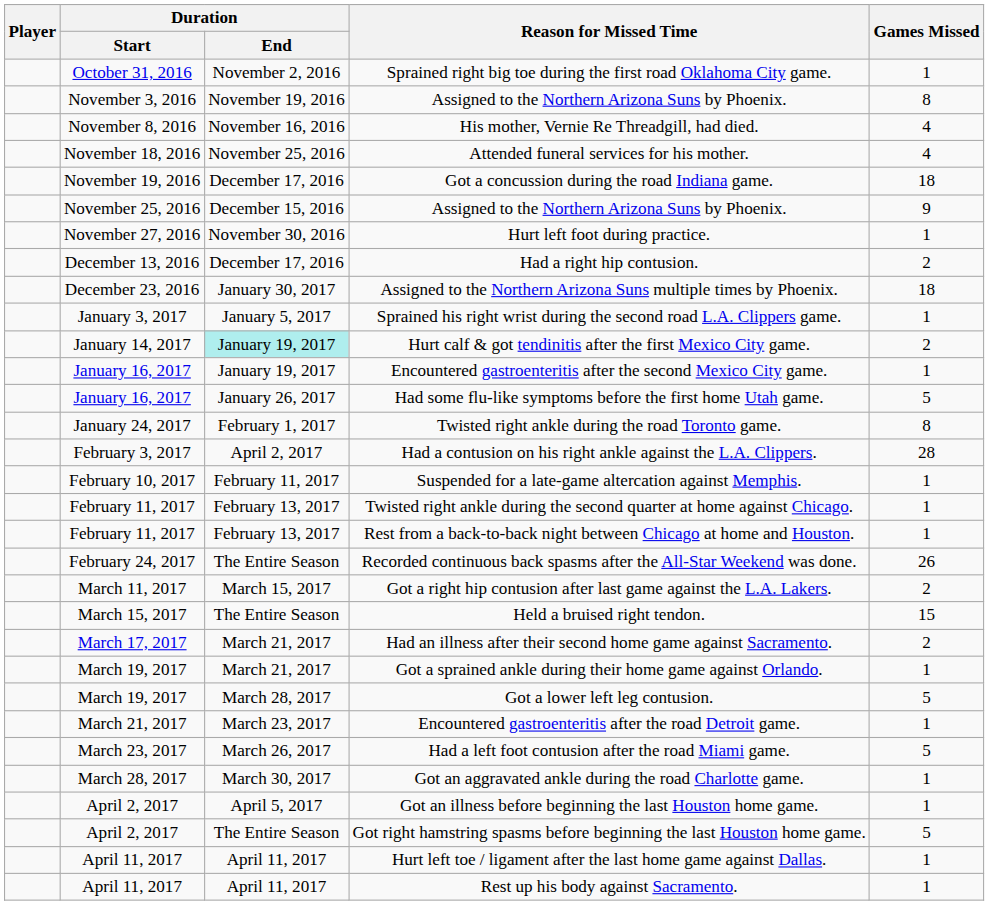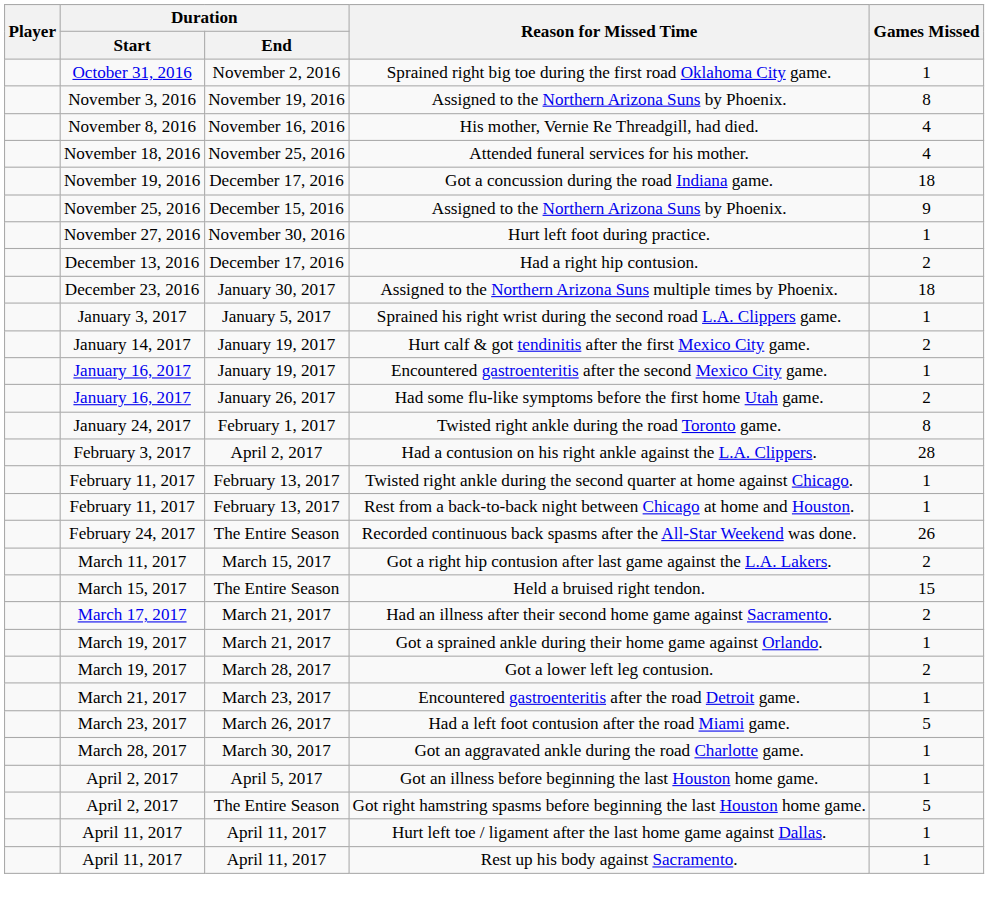(276, 343) paleturquoise background -> (276, 343) no background
(927, 398) 5 -> (927, 398) 2
- row: (132, 479)
(927, 696) 5 -> (927, 669) 2
